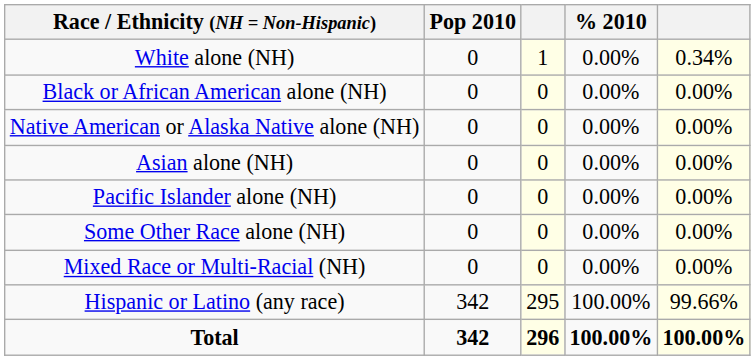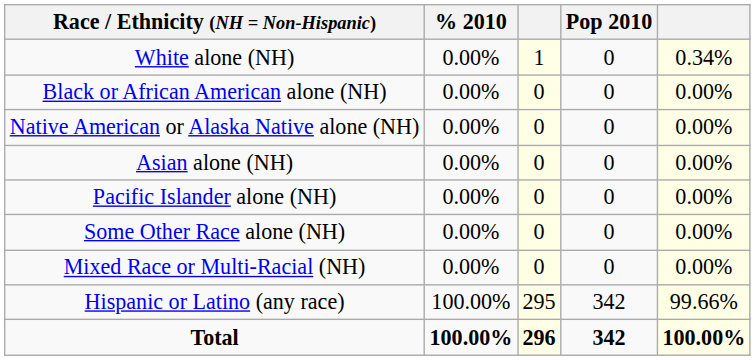columns swapped: (473, 22) <-> (611, 22)
